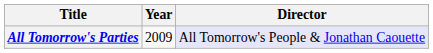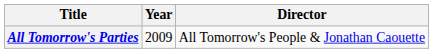(302, 37) lavender background -> (302, 37) no background
